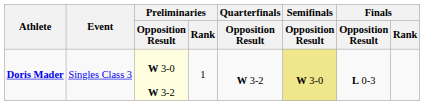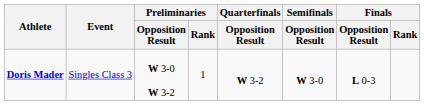(161, 80) lightyellow background -> (161, 80) no background
(310, 80) khaki background -> (310, 80) no background
